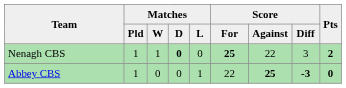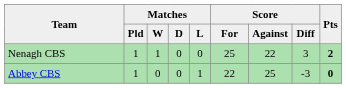(179, 53) bold -> (179, 53) normal
(230, 53) bold -> (230, 53) normal
(270, 73) bold -> (270, 73) normal
(306, 73) bold -> (306, 73) normal
